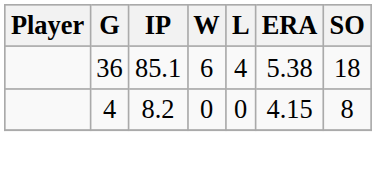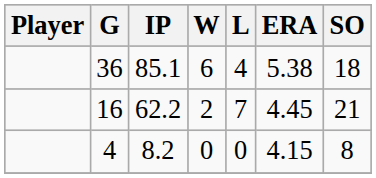+ row: (110, 109)
